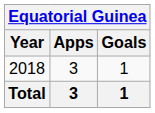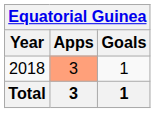(74, 68) no background -> (74, 68) lightsalmon background
